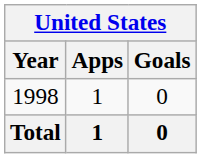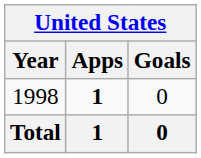(97, 96) normal -> (97, 96) bold
